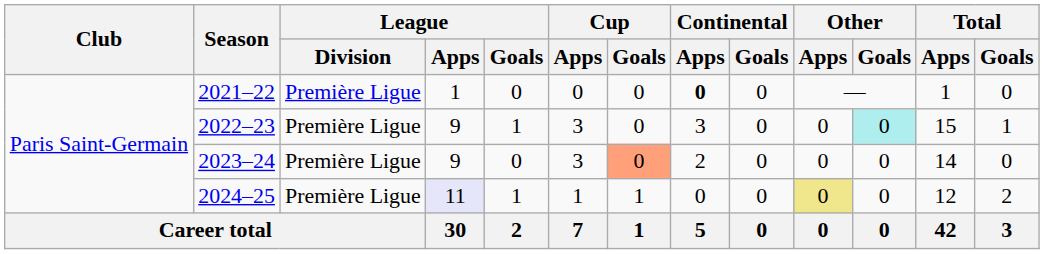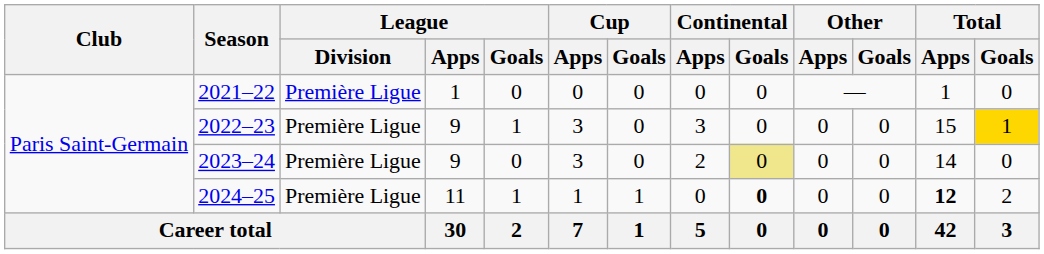(700, 91) bold -> (700, 91) normal
(884, 126) paleturquoise background -> (884, 126) no background
(1007, 126) no background -> (1007, 126) gold background
(639, 160) lightsalmon background -> (639, 160) no background
(762, 160) no background -> (762, 160) khaki background
(455, 195) lavender background -> (455, 195) no background
(762, 195) normal -> (762, 195) bold
(823, 195) khaki background -> (823, 195) no background
(945, 195) normal -> (945, 195) bold
